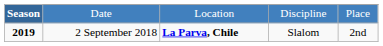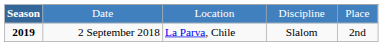(200, 32) bold -> (200, 32) normal
